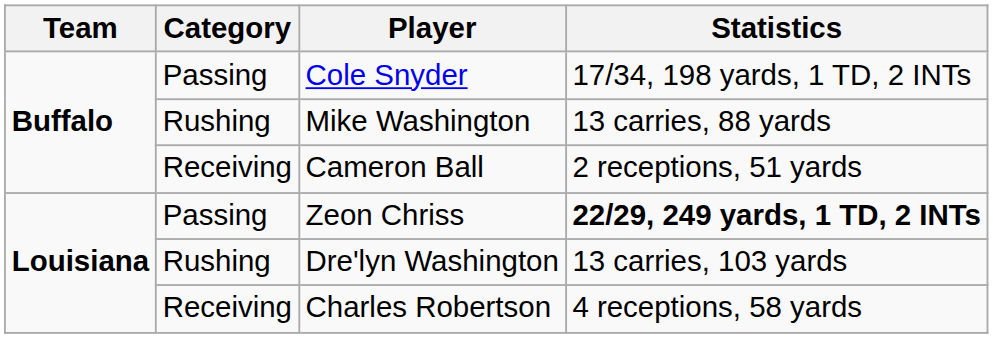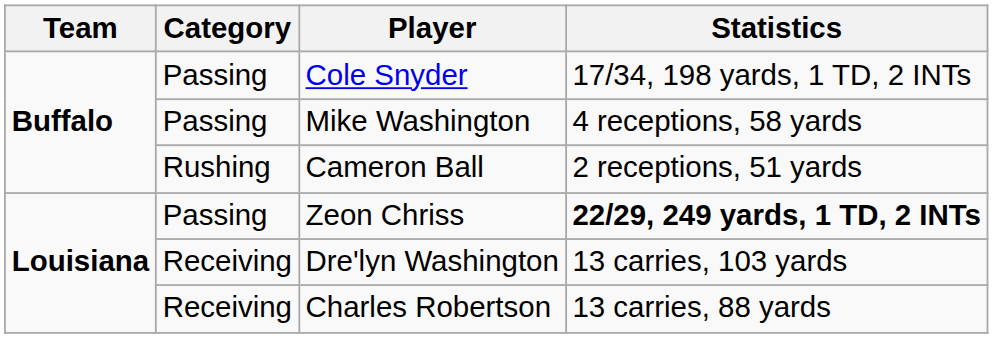(217, 121) Rushing -> (215, 121) Passing
(702, 121) 13 carries, 88 yards -> (717, 121) 4 receptions, 58 yards
(227, 168) Receiving -> (217, 168) Rushing
(217, 261) Rushing -> (227, 261) Receiving
(717, 308) 4 receptions, 58 yards -> (702, 308) 13 carries, 88 yards
